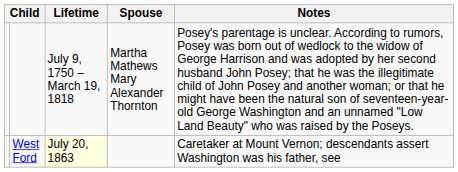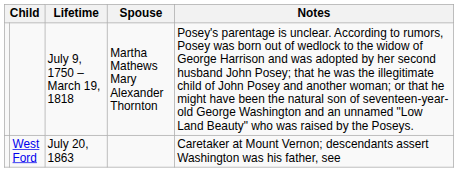(68, 151) lightyellow background -> (68, 151) no background
